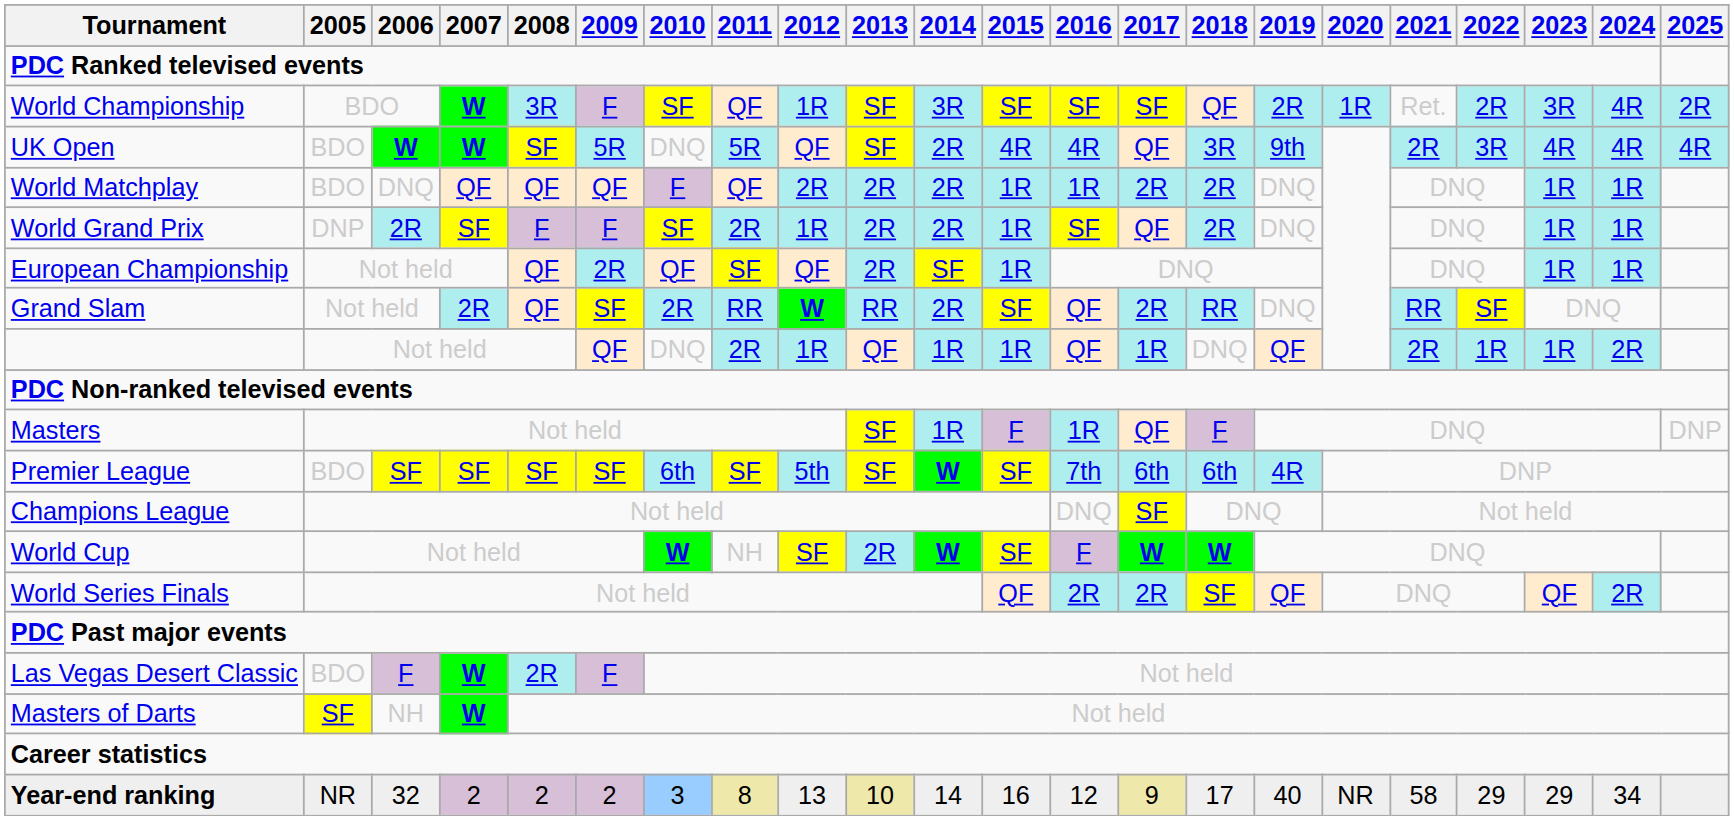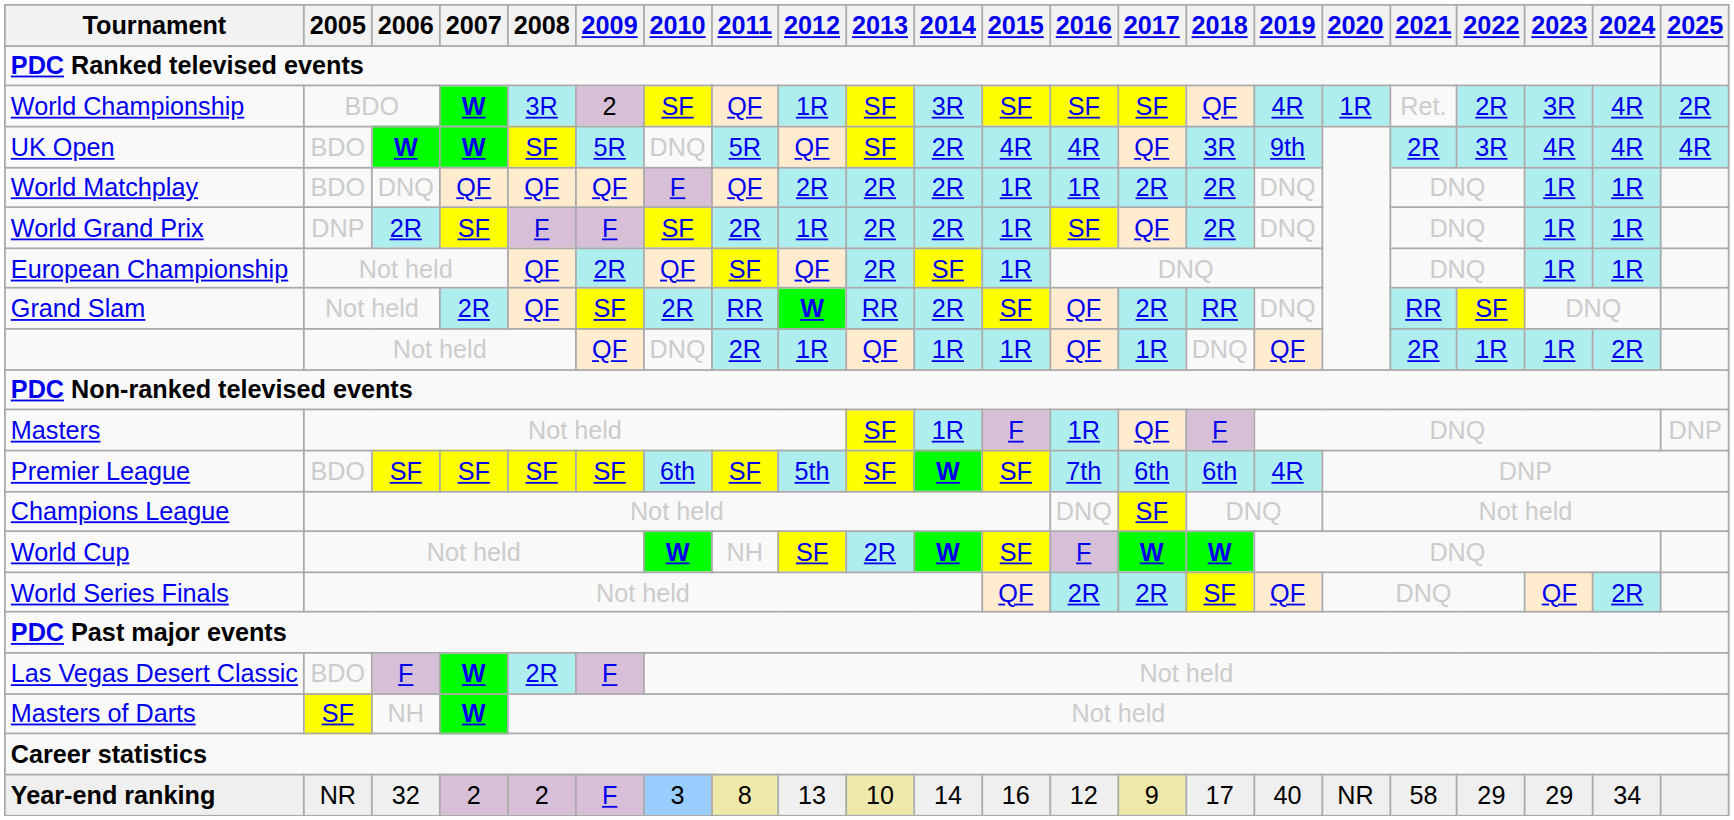(610, 106) F -> (610, 106) 2
(1288, 106) 2R -> (1288, 106) 4R
(610, 795) 2 -> (610, 795) F
